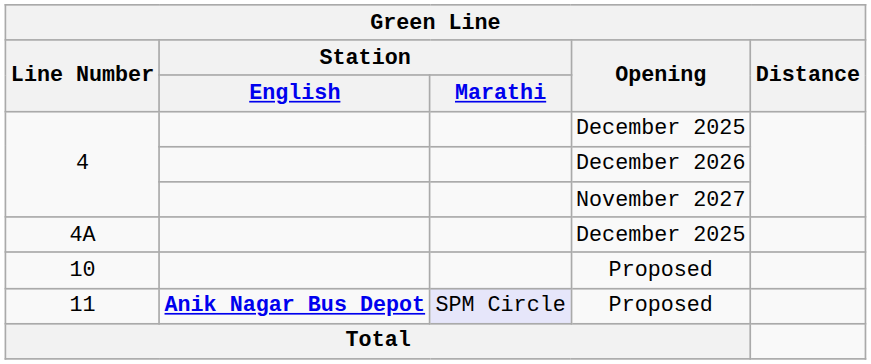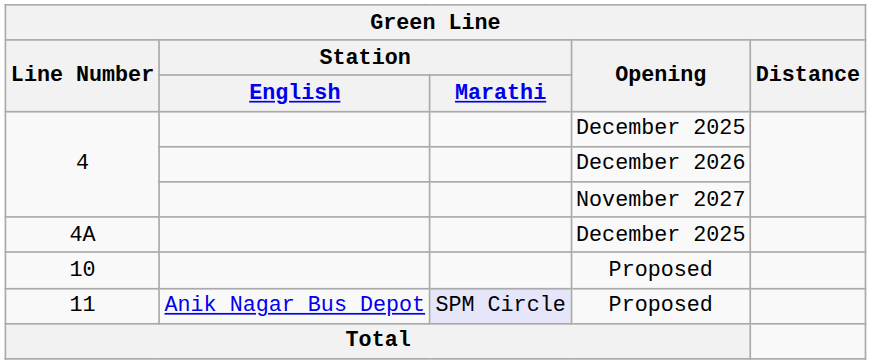(295, 306) bold -> (295, 306) normal
